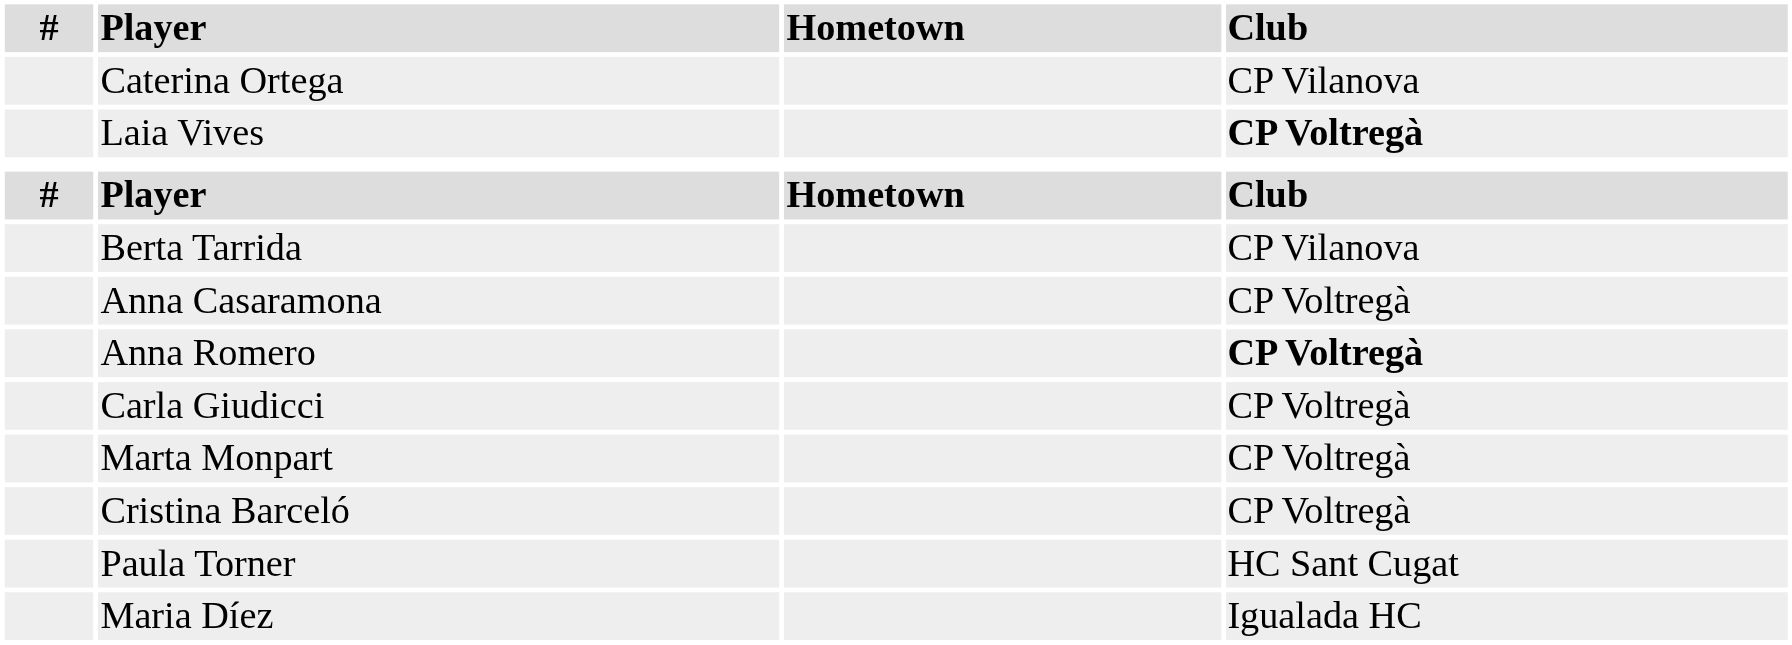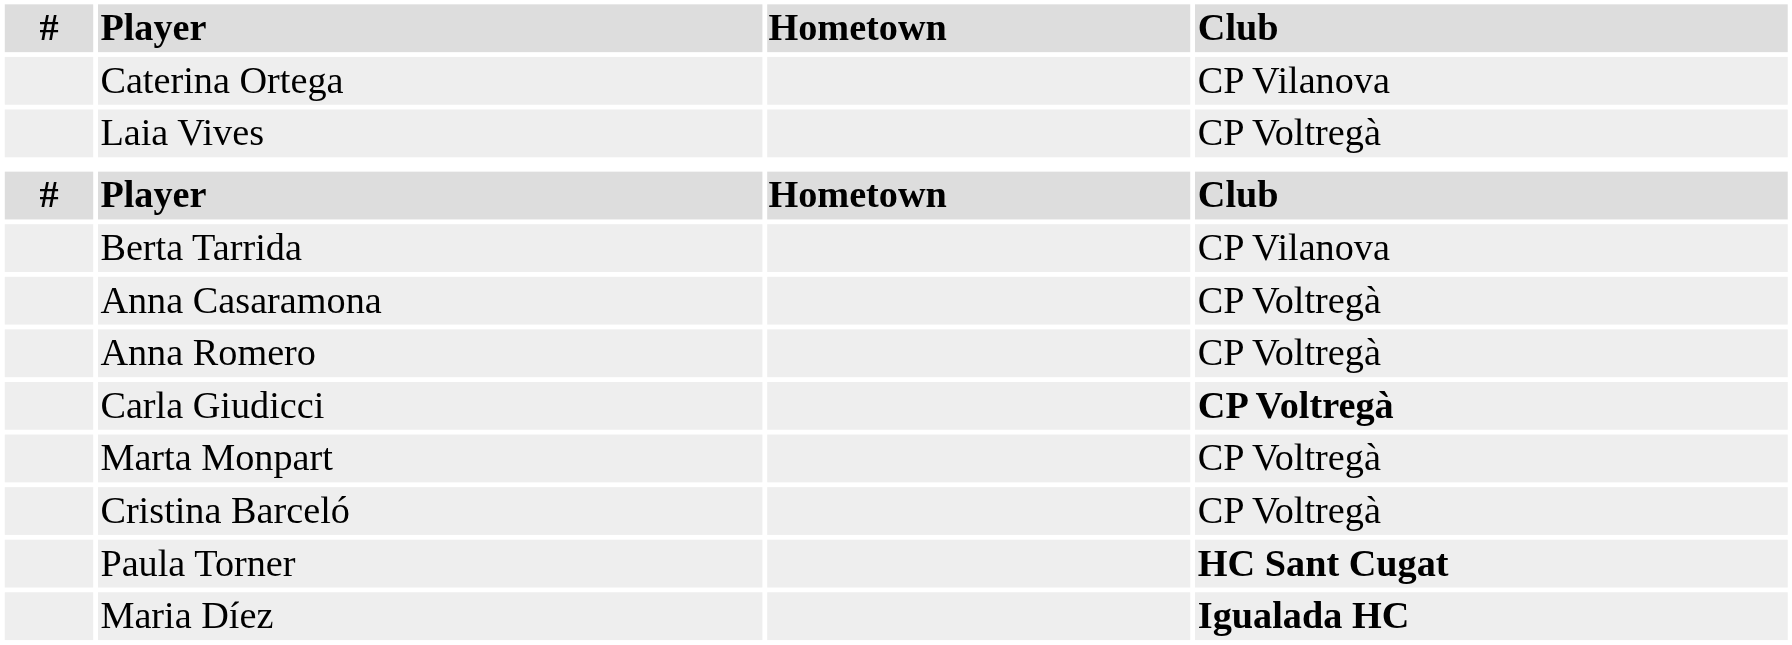(1325, 132) bold -> (1289, 132) normal
(1325, 352) bold -> (1289, 352) normal
(1319, 405) normal -> (1296, 405) bold
(1343, 562) normal -> (1323, 562) bold
(1325, 615) normal -> (1304, 615) bold
